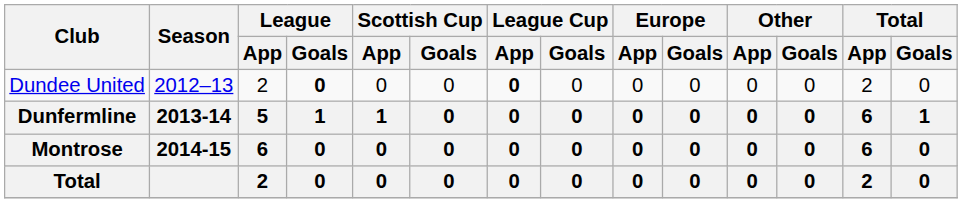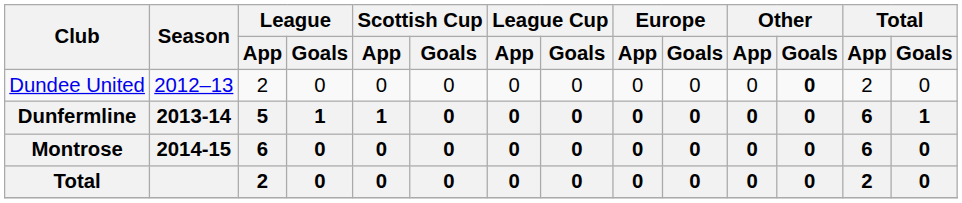(320, 85) bold -> (320, 85) normal
(514, 85) bold -> (514, 85) normal
(810, 85) normal -> (810, 85) bold
